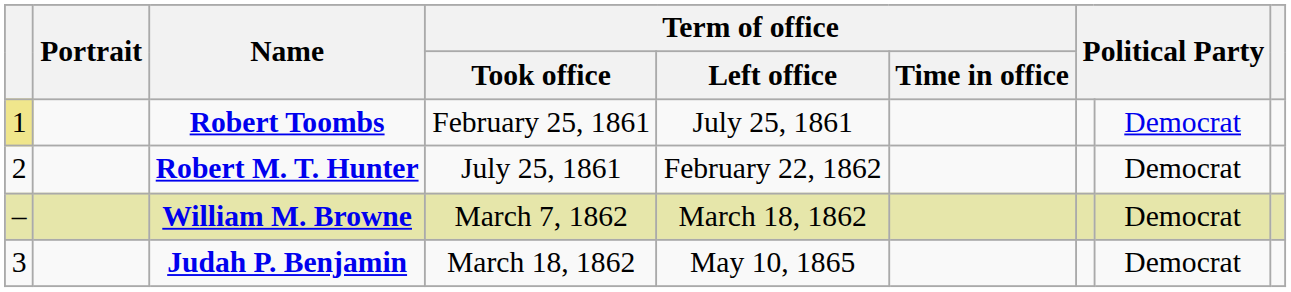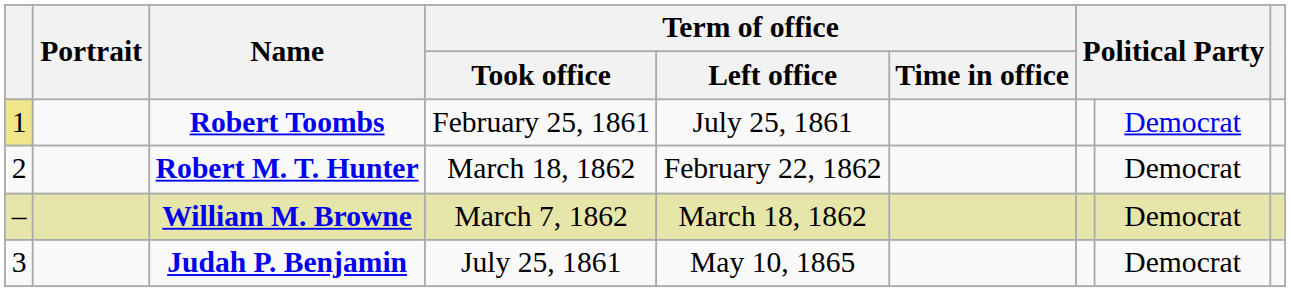(541, 168) July 25, 1861 -> (541, 168) March 18, 1862
(541, 262) March 18, 1862 -> (541, 262) July 25, 1861
